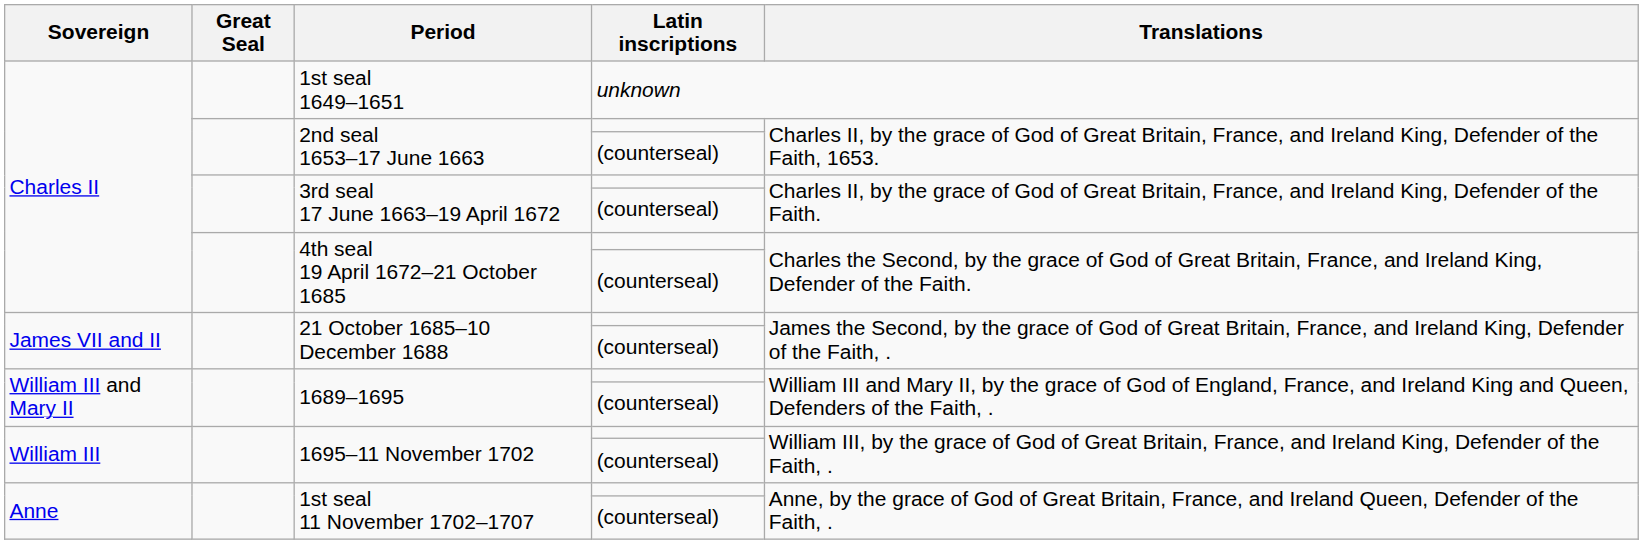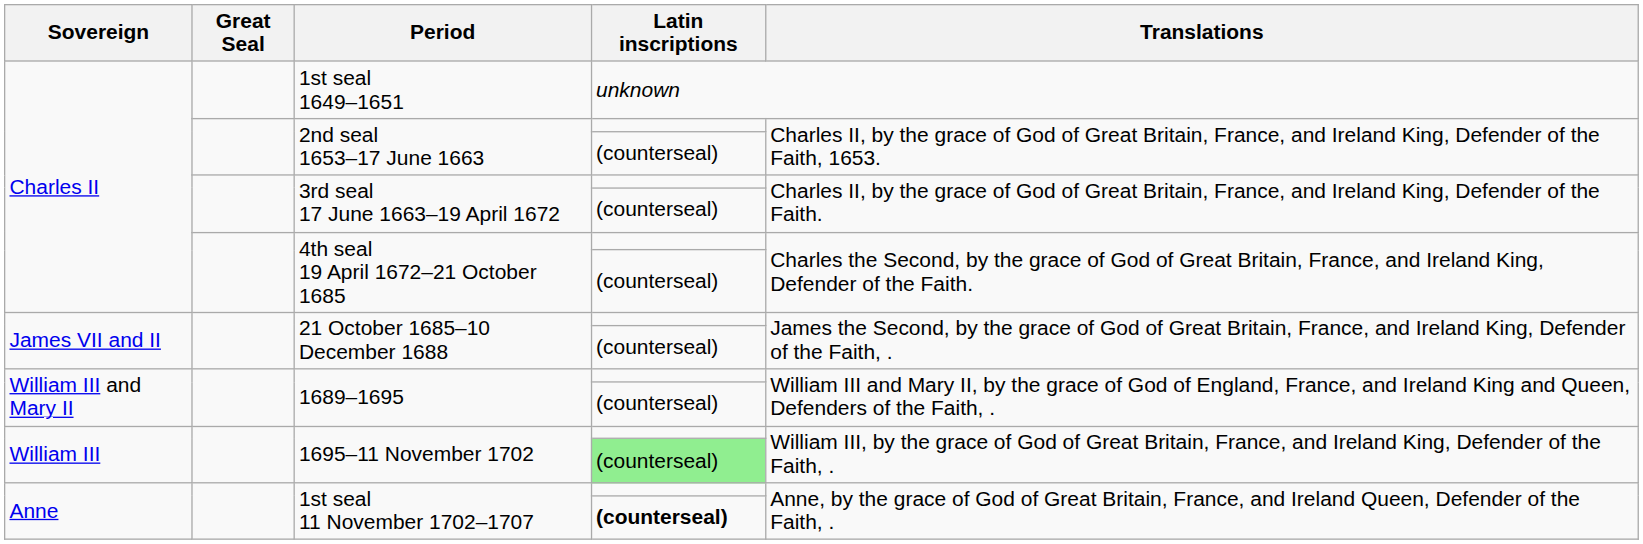(658, 460) no background -> (657, 460) lightgreen background
(658, 517) normal -> (662, 517) bold
